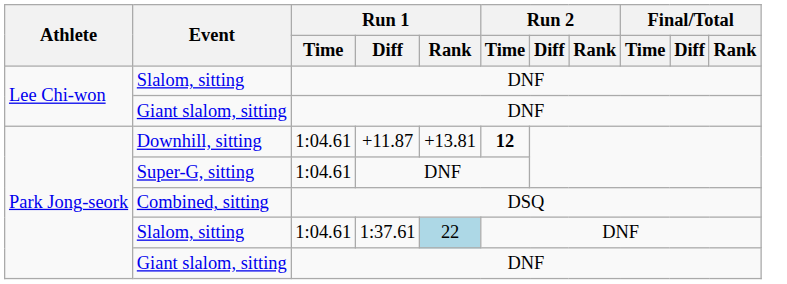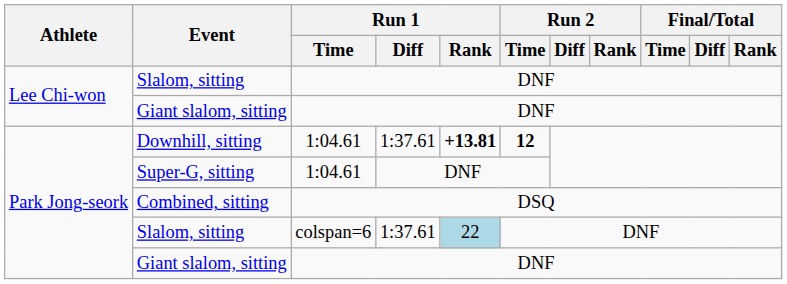(388, 141) +11.87 -> (408, 141) 1:37.61
(450, 141) normal -> (470, 141) bold
(323, 232) 1:04.61 -> (333, 232) colspan=6
